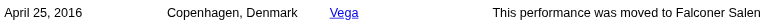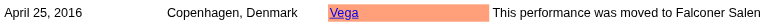(344, 13) no background -> (344, 13) lightsalmon background
